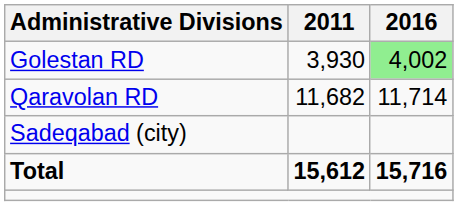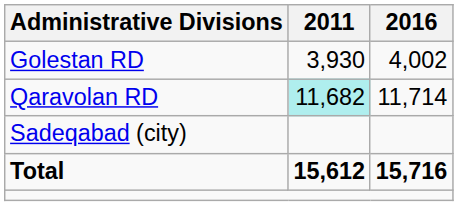(418, 60) lightgreen background -> (418, 60) no background
(330, 97) no background -> (330, 97) paleturquoise background
